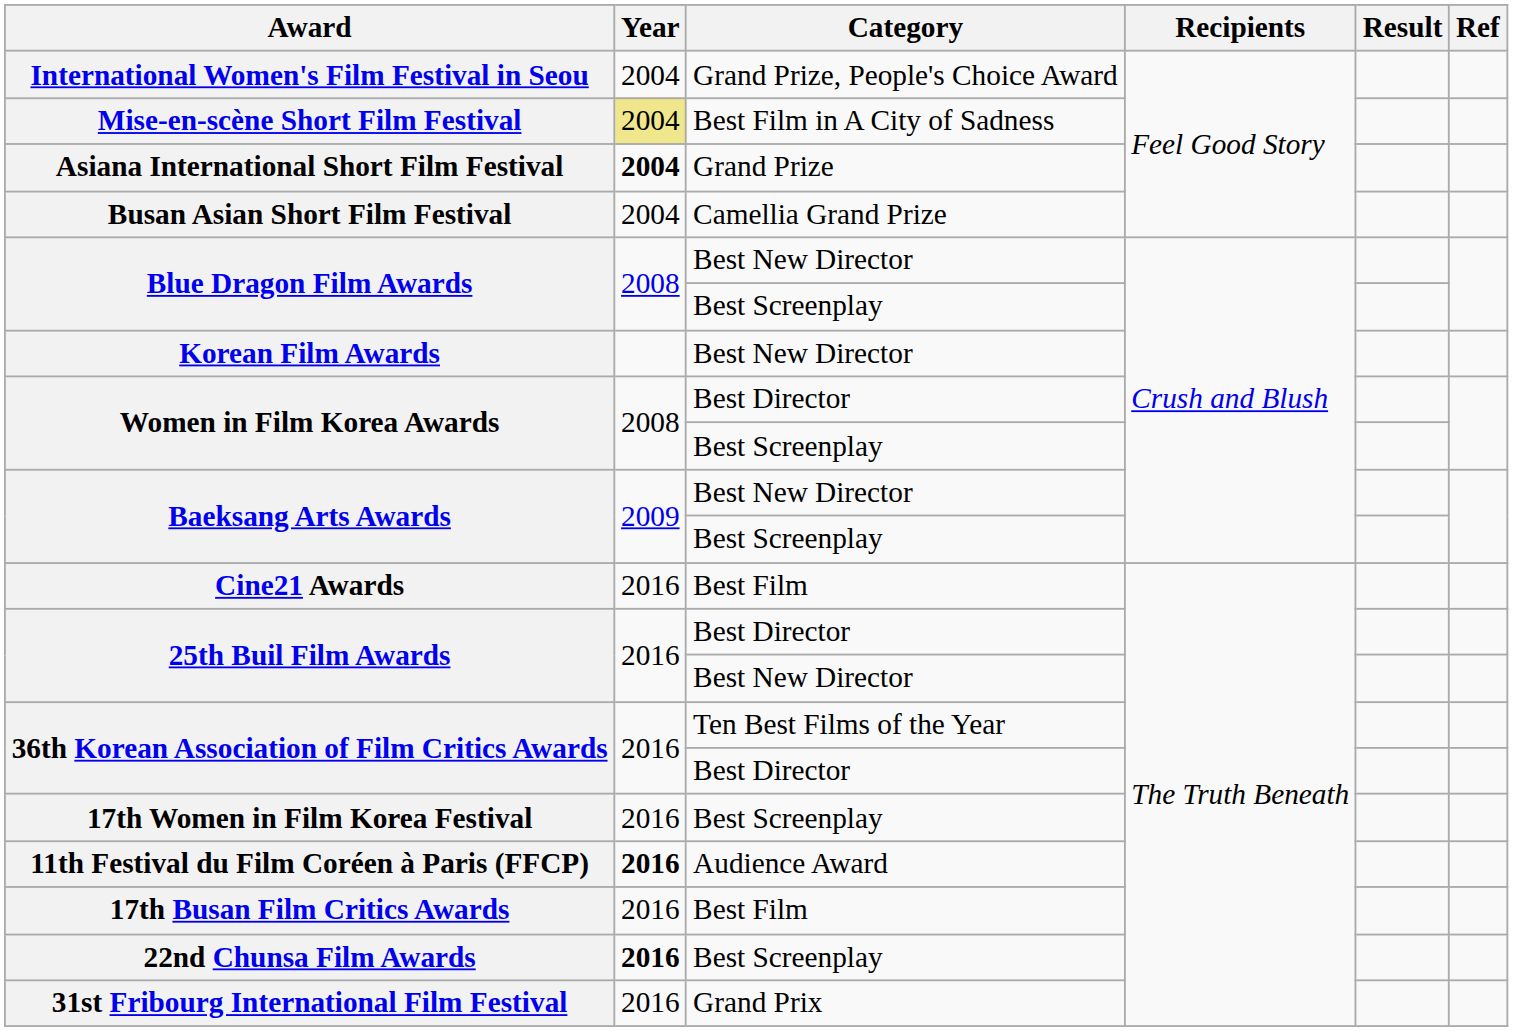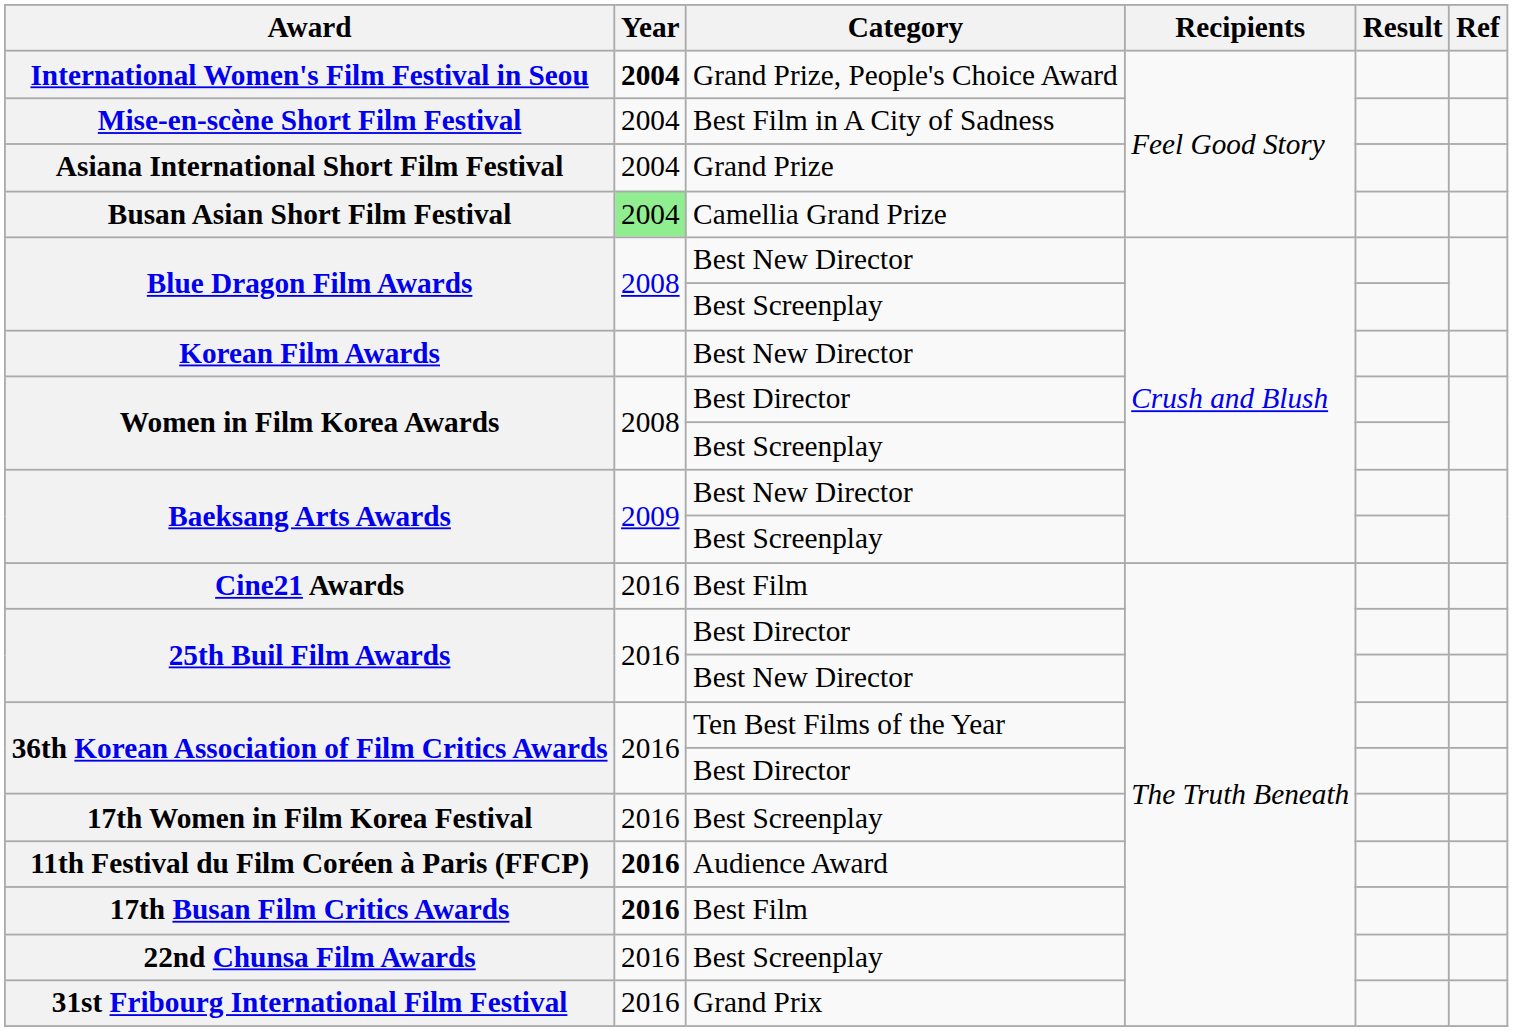(650, 74) normal -> (650, 74) bold
(650, 120) khaki background -> (650, 120) no background
(650, 167) bold -> (650, 167) normal
(650, 213) no background -> (650, 213) lightgreen background
(650, 910) normal -> (650, 910) bold
(650, 956) bold -> (650, 956) normal
